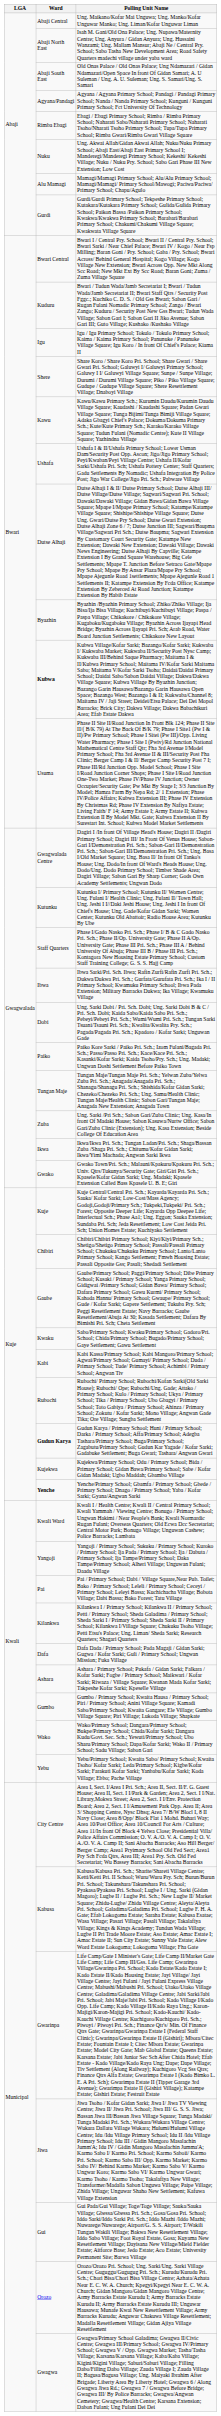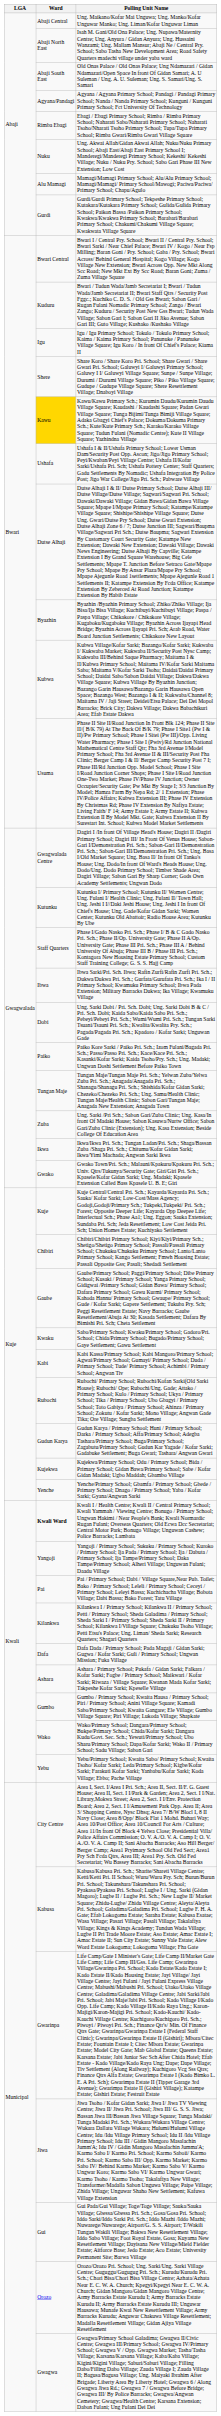(44, 420) no background -> (44, 420) gold background
(46, 679) bold -> (45, 679) normal
(54, 1441) bold -> (52, 1441) normal
(46, 1490) bold -> (46, 1490) normal
(51, 1521) normal -> (52, 1521) bold
